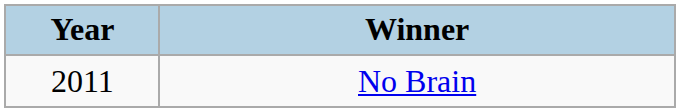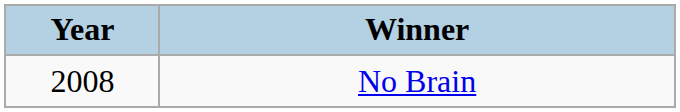(82, 80) 2011 -> (82, 80) 2008
